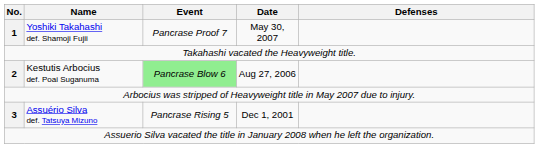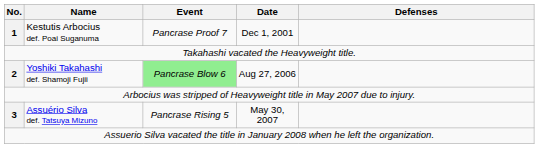(64, 32) Yoshiki Takahashi def. Shamoji Fujii -> (63, 32) Kestutis Arbocius def. Poai Suganuma
(267, 32) May 30, 2007 -> (267, 32) Dec 1, 2001
(63, 73) Kestutis Arbocius def. Poai Suganuma -> (64, 73) Yoshiki Takahashi def. Shamoji Fujii
(267, 115) Dec 1, 2001 -> (267, 115) May 30, 2007
